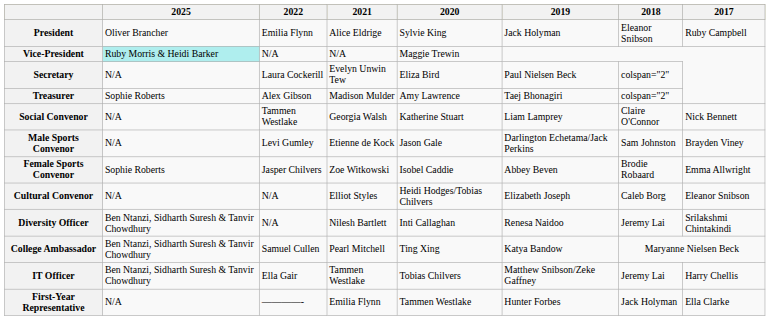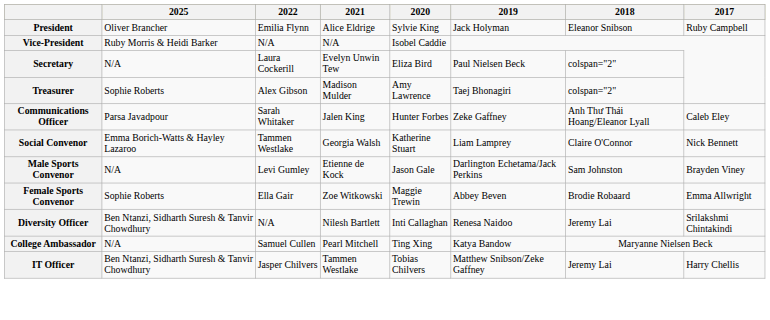(162, 54) paleturquoise background -> (161, 43) no background
(429, 54) Maggie Trewin -> (419, 43) Isobel Caddie
+ row: (53, 117)
(113, 117) N/A -> (164, 143) Emma Borich-Watts & Hayley Lazaroo
(292, 170) Jasper Chilvers -> (275, 196) Ella Gair
(426, 170) Isobel Caddie -> (407, 196) Maggie Trewin
- row: (53, 196)
(179, 249) Ben Ntanzi, Sidharth Suresh & Tanvir Chowdhury -> (113, 243) N/A
(280, 275) Ella Gair -> (288, 264) Jasper Chilvers
- row: (53, 302)
